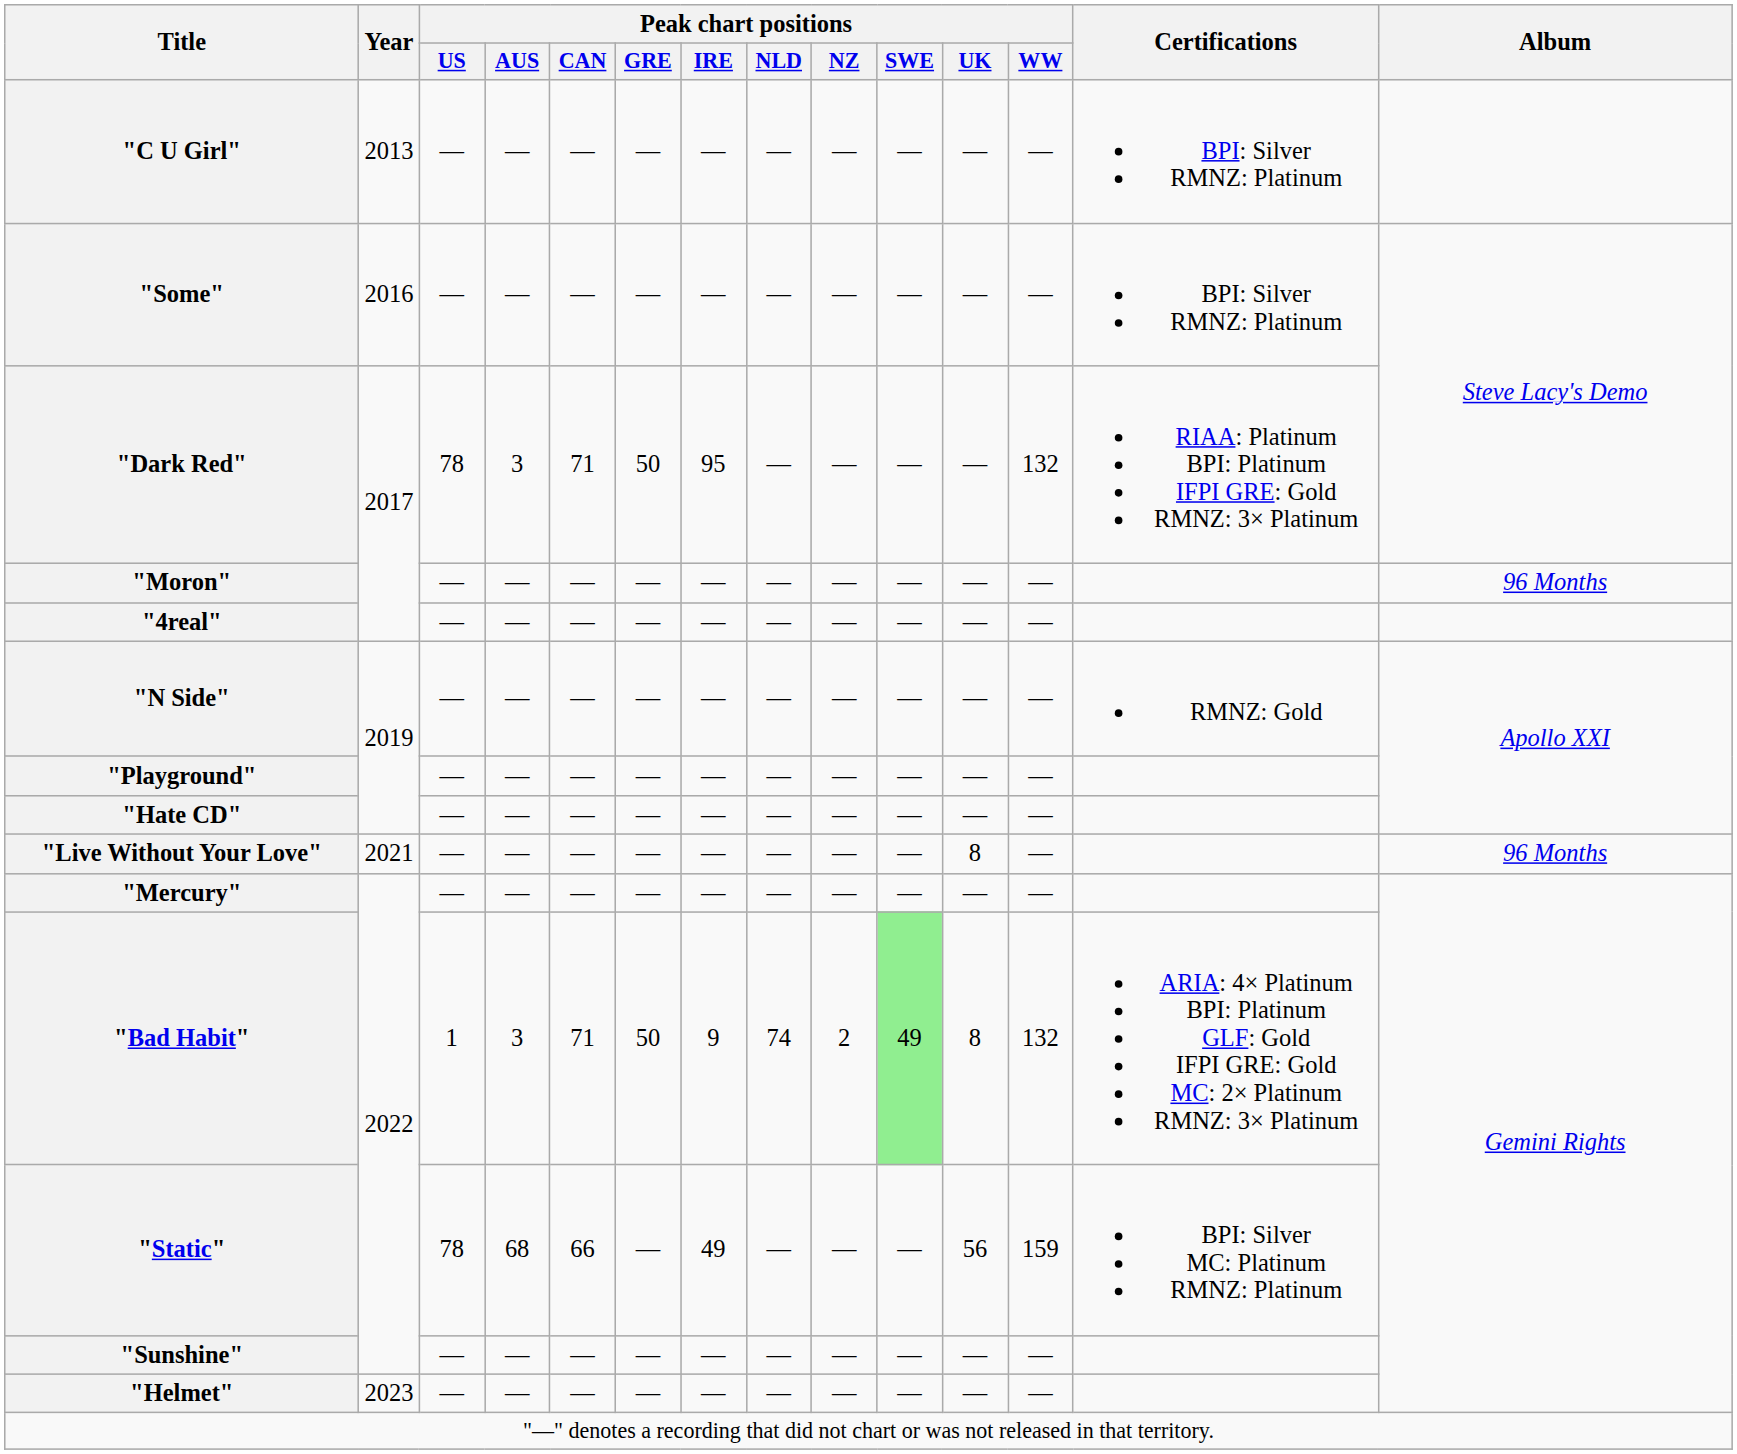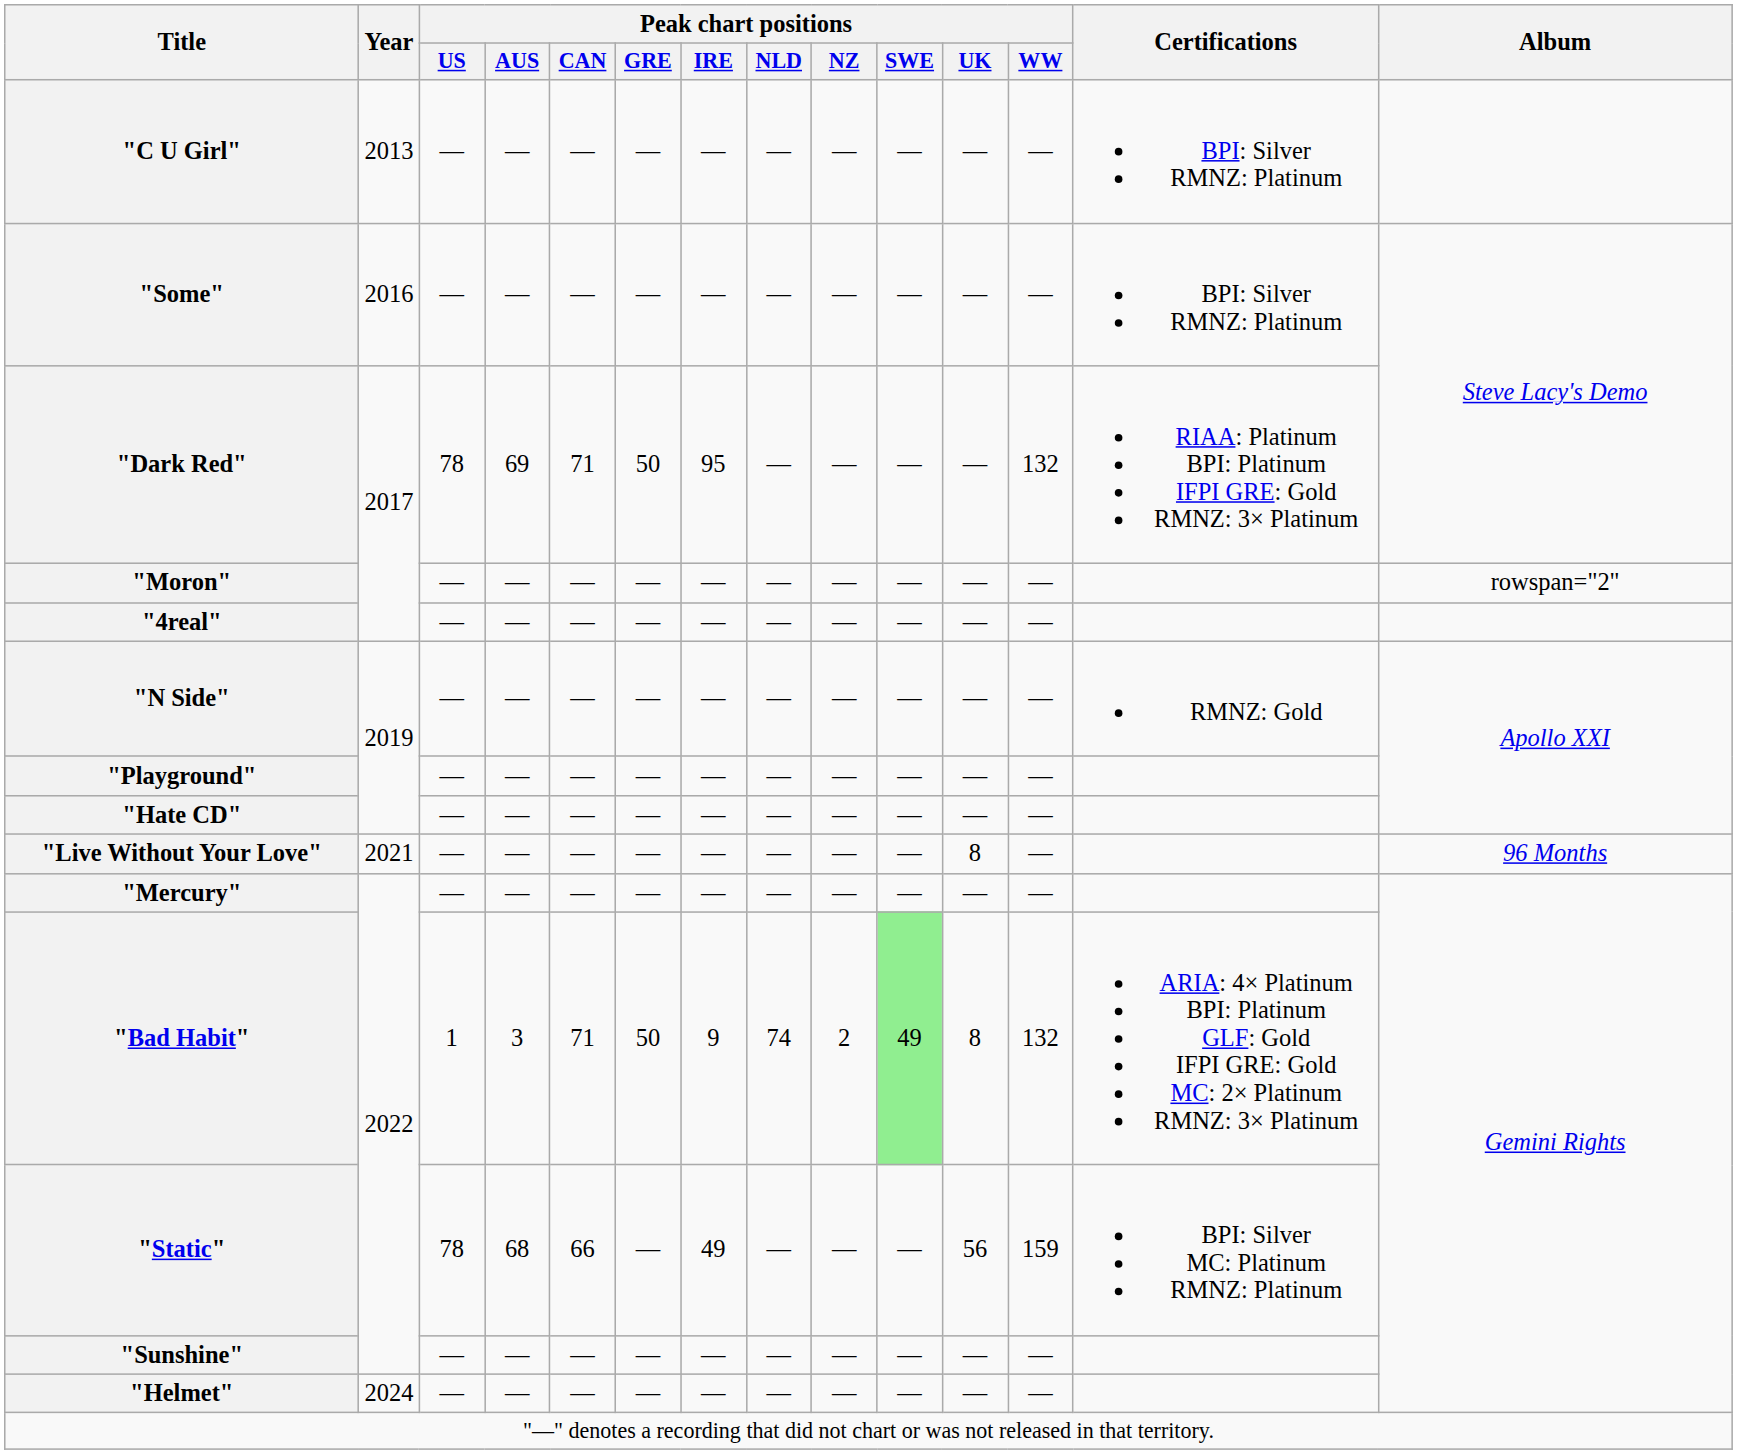(517, 464) 3 -> (517, 464) 69
(1555, 582) 96 Months -> (1555, 582) rowspan="2"
(389, 1393) 2023 -> (389, 1393) 2024
